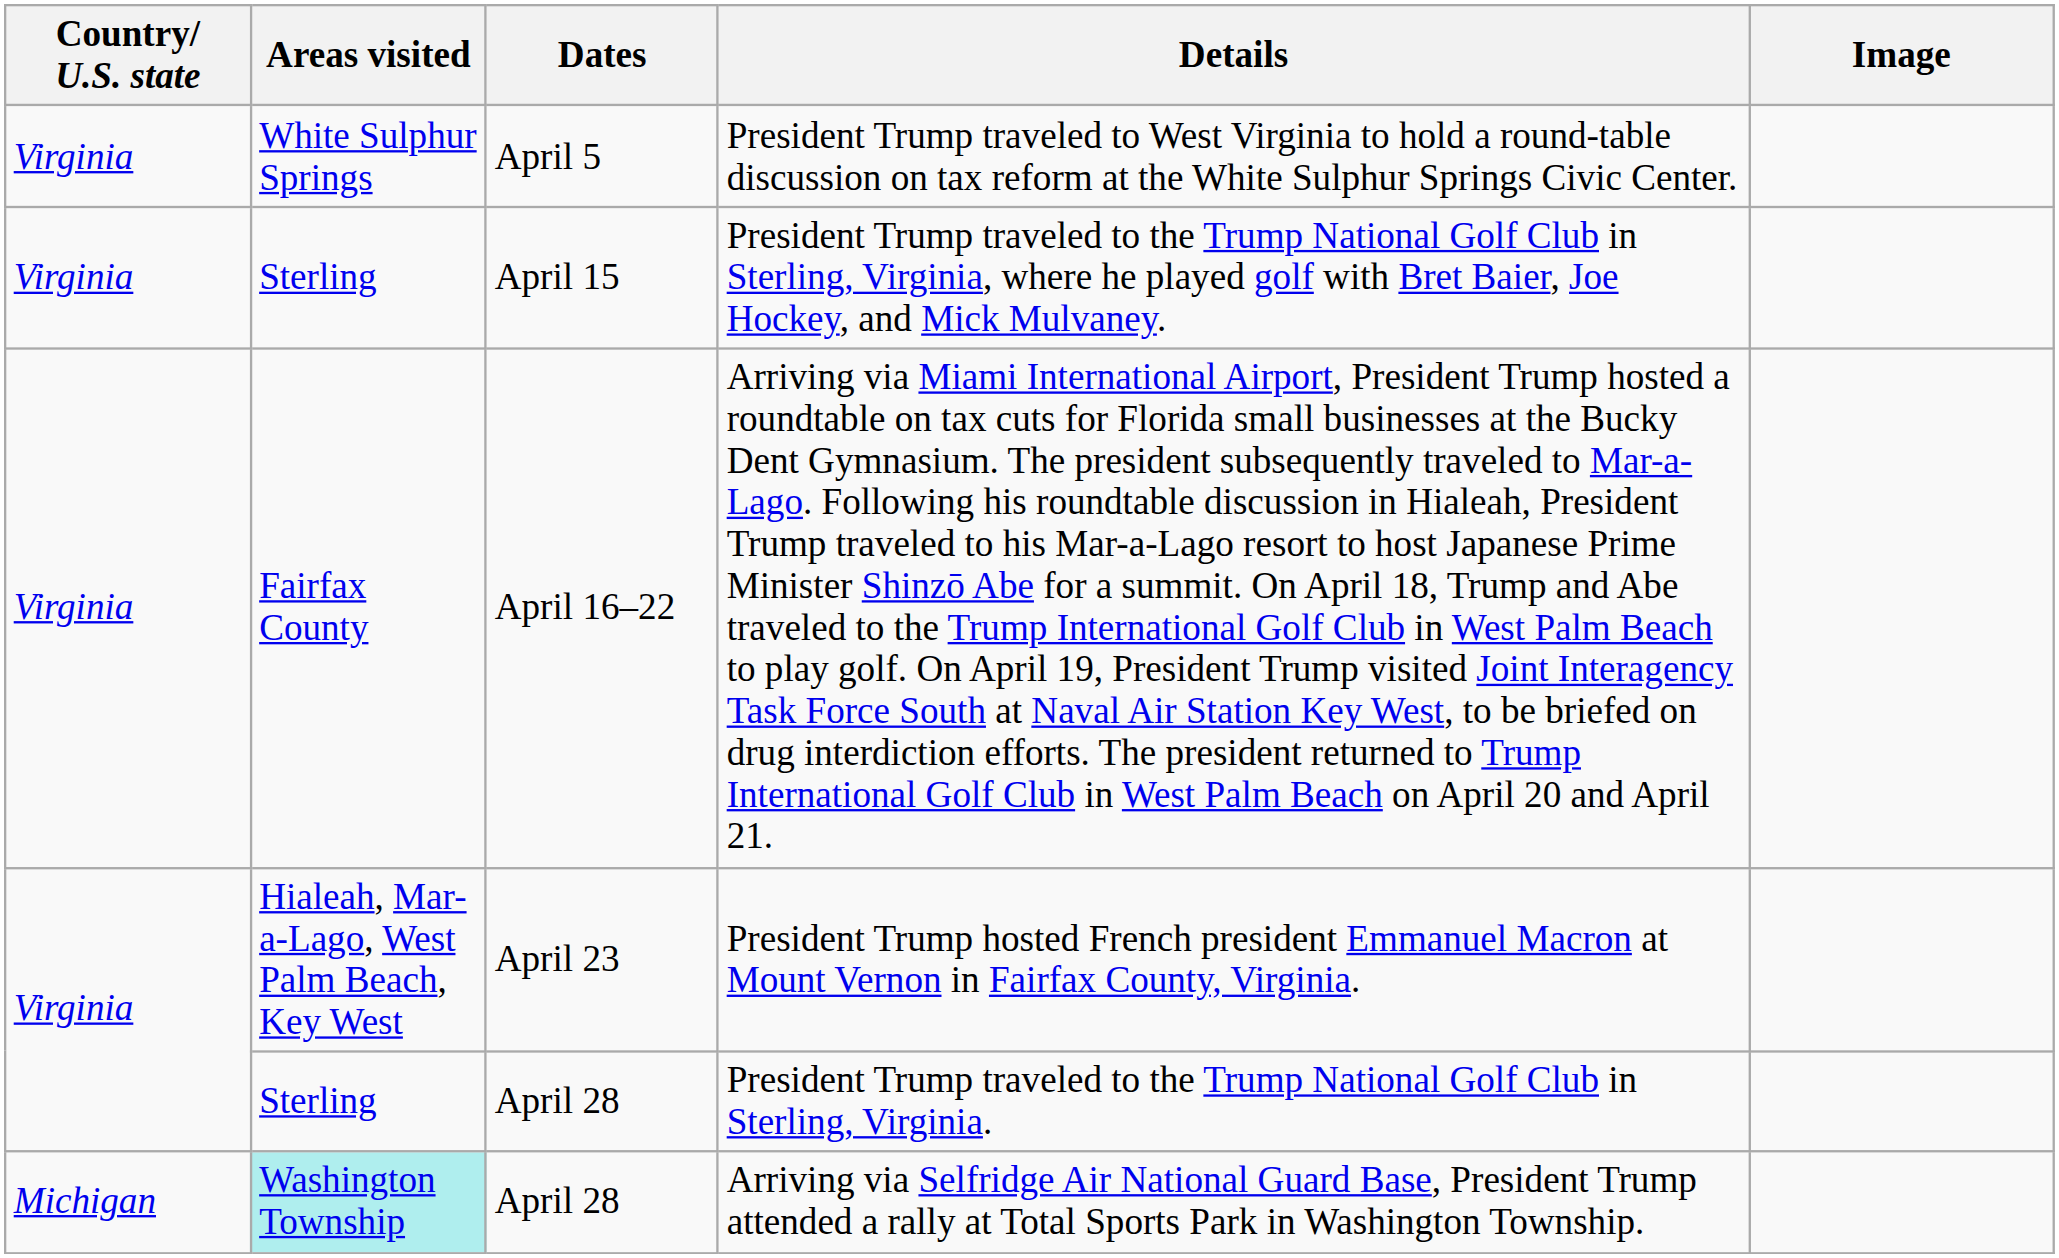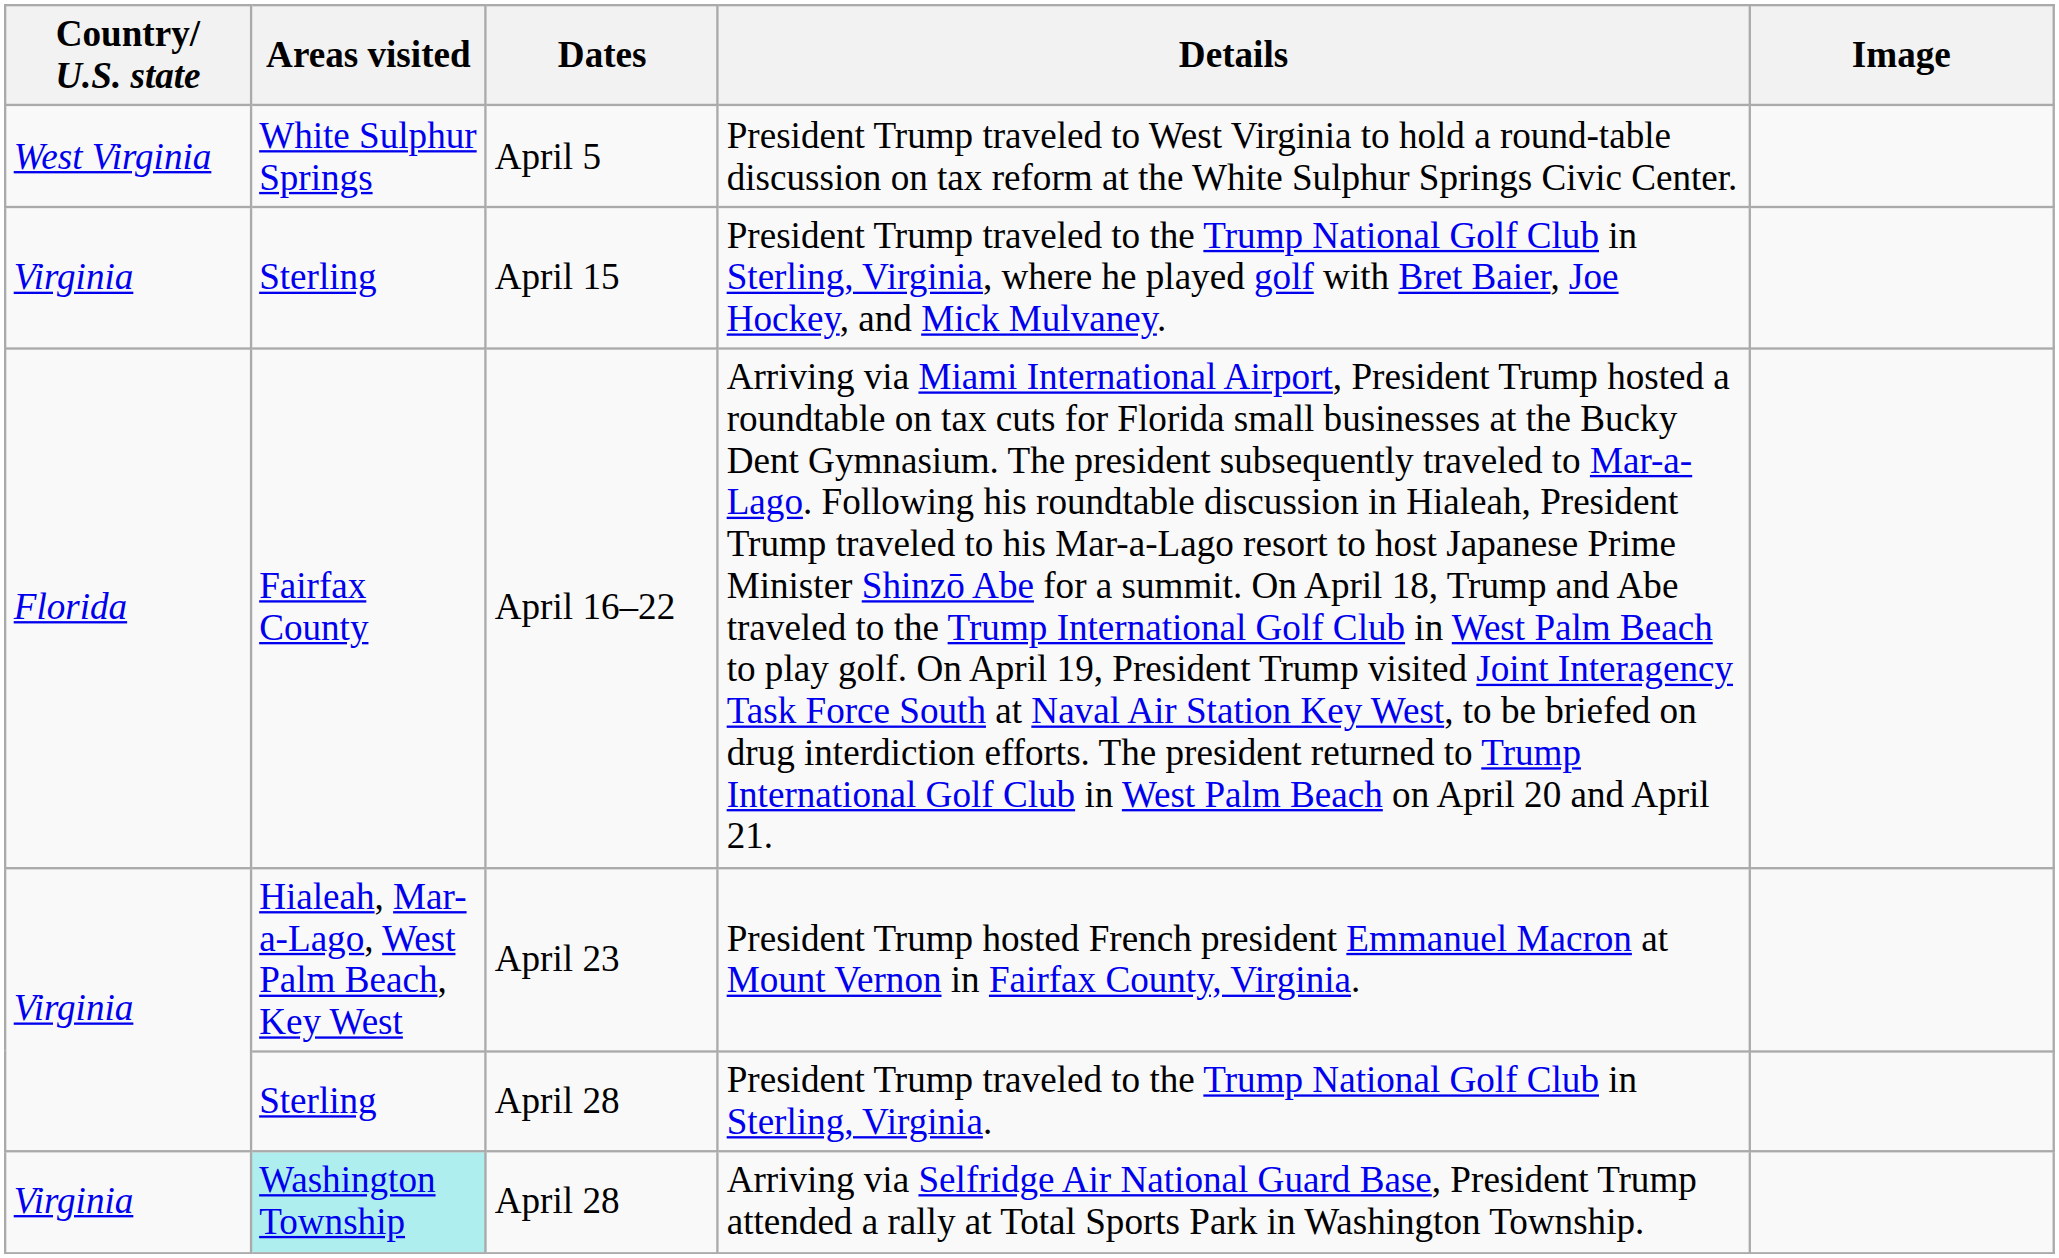(74, 155) Virginia -> (113, 155) West Virginia
(74, 607) Virginia -> (70, 607) Florida
(85, 1201) Michigan -> (74, 1201) Virginia
